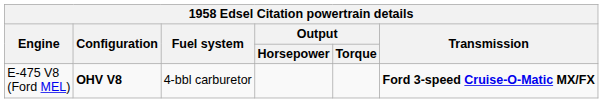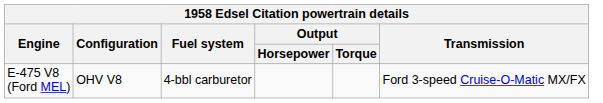(99, 80) bold -> (99, 80) normal
(489, 80) bold -> (484, 80) normal
